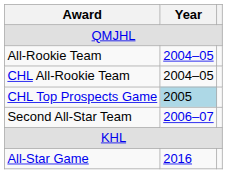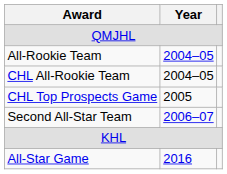(178, 96) lightblue background -> (178, 96) no background
